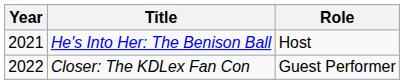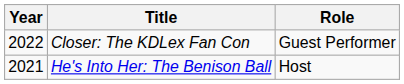rows swapped: (161, 42) <-> (150, 68)
